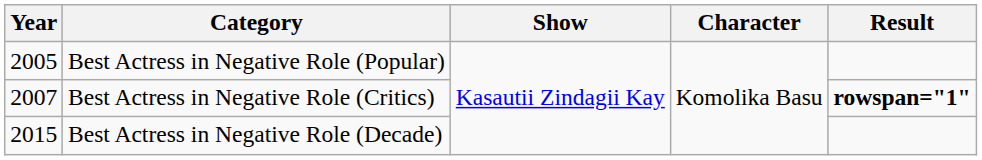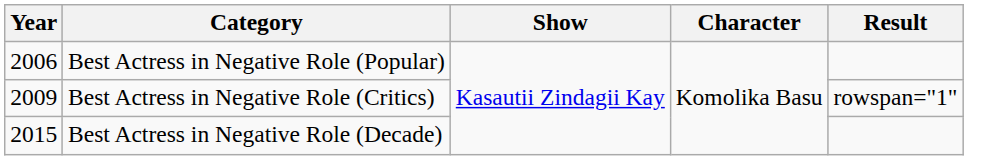(34, 60) 2005 -> (34, 60) 2006
(34, 97) 2007 -> (34, 97) 2009
(902, 97) bold -> (895, 97) normal
